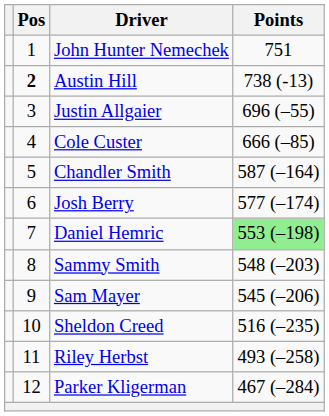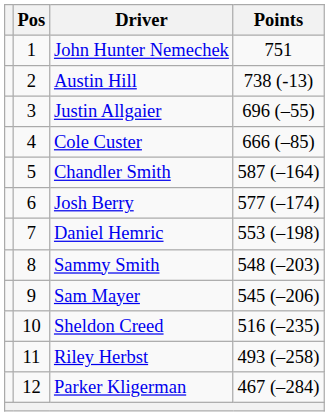(31, 81) bold -> (31, 81) normal
(278, 234) lightgreen background -> (278, 234) no background
